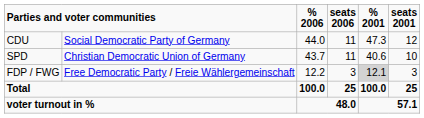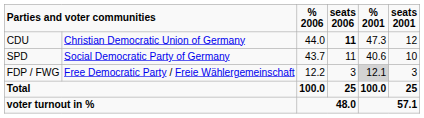(147, 40) Social Democratic Party of Germany -> (155, 40) Christian Democratic Union of Germany
(351, 40) normal -> (350, 40) bold
(155, 56) Christian Democratic Union of Germany -> (147, 56) Social Democratic Party of Germany
